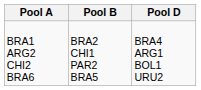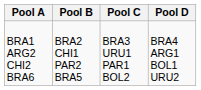+ column: (124, 12)
